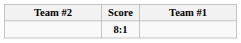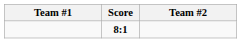columns swapped: (188, 12) <-> (53, 12)
